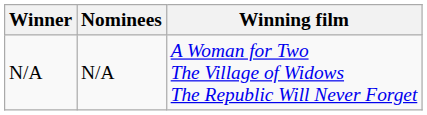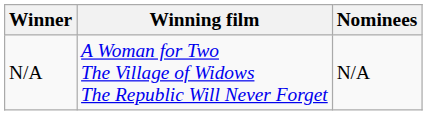columns swapped: (294, 19) <-> (121, 19)
